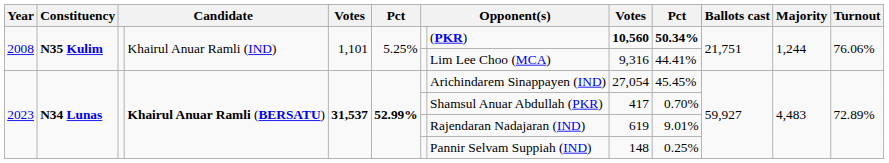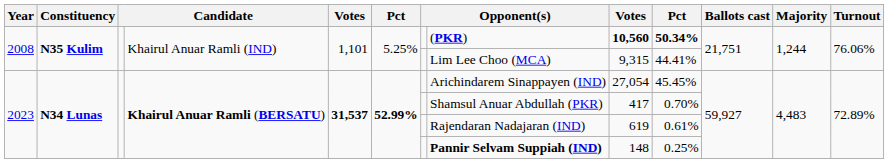(634, 59) 9,316 -> (634, 59) 9,315
(681, 125) 9.01% -> (681, 125) 0.61%
(511, 147) normal -> (516, 147) bold
